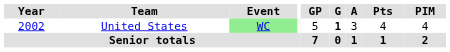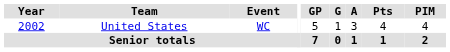(263, 26) lightgreen background -> (263, 26) no background
(338, 26) bold -> (338, 26) normal
